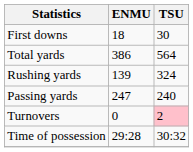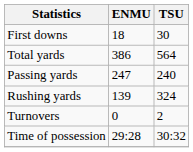rows swapped: (44, 75) <-> (42, 95)
(160, 116) pink background -> (160, 116) no background
